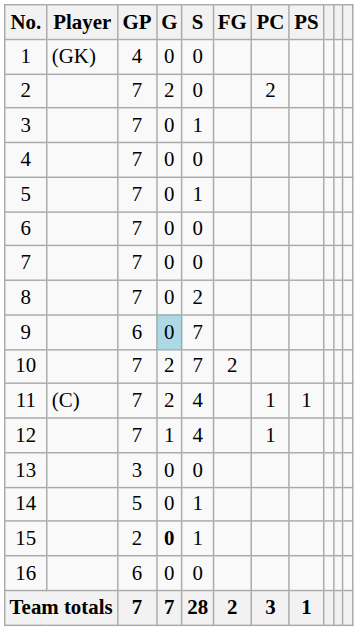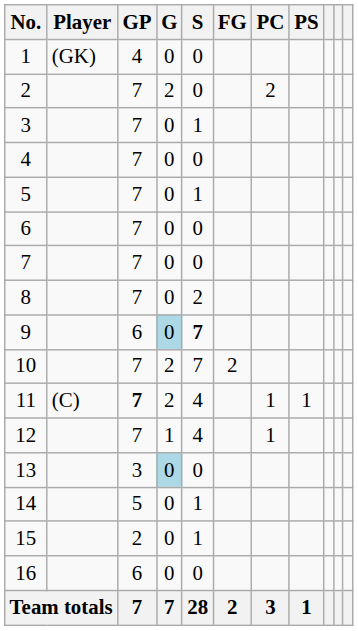(198, 332) normal -> (198, 332) bold
(137, 400) normal -> (137, 400) bold
(169, 469) no background -> (169, 469) lightblue background
(169, 538) bold -> (169, 538) normal
